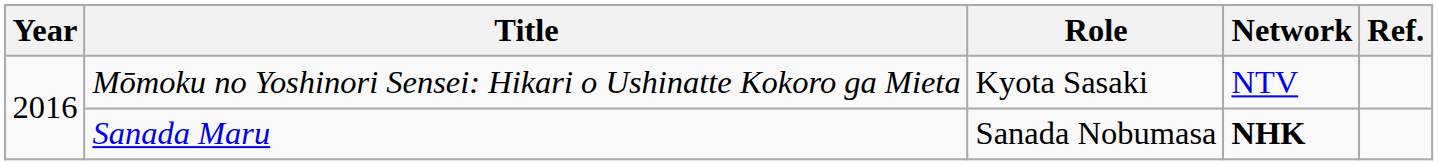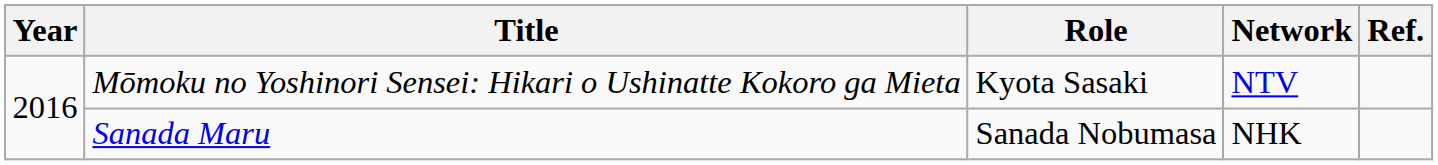(1268, 133) bold -> (1267, 133) normal
